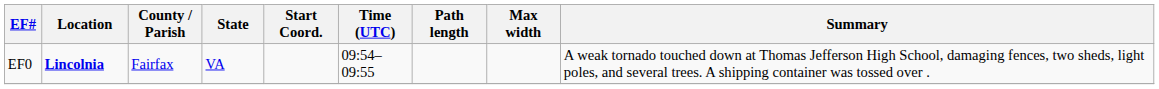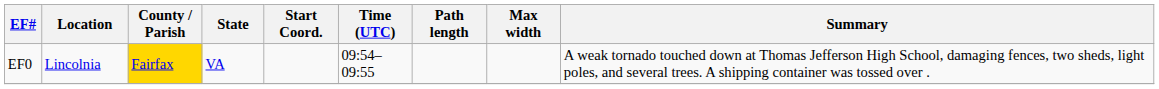(74, 63) bold -> (73, 63) normal
(152, 63) no background -> (152, 63) gold background
